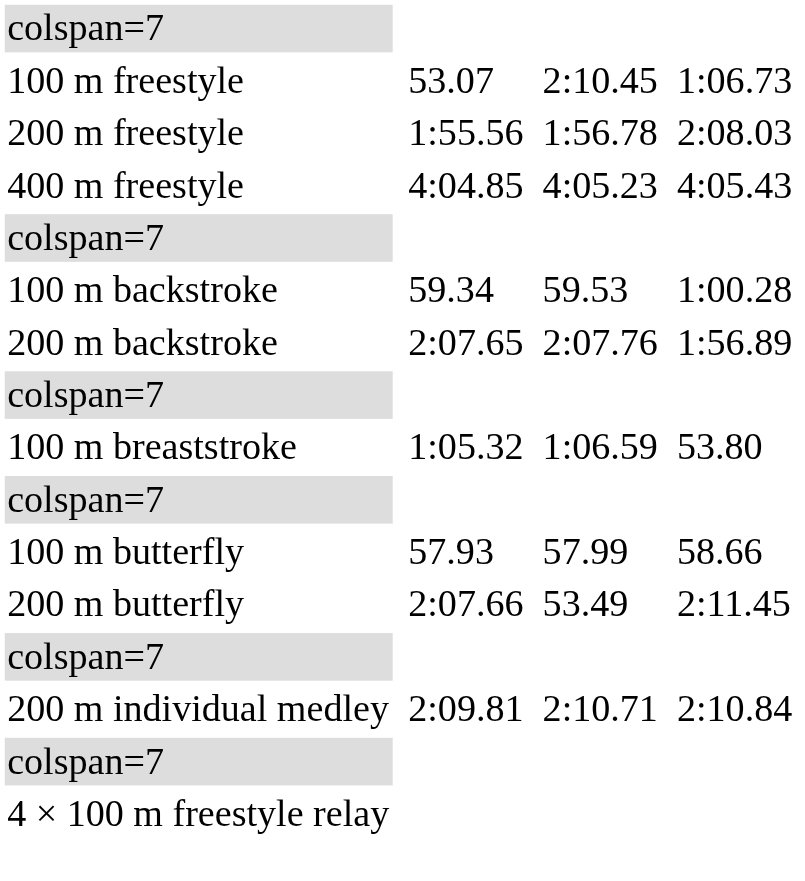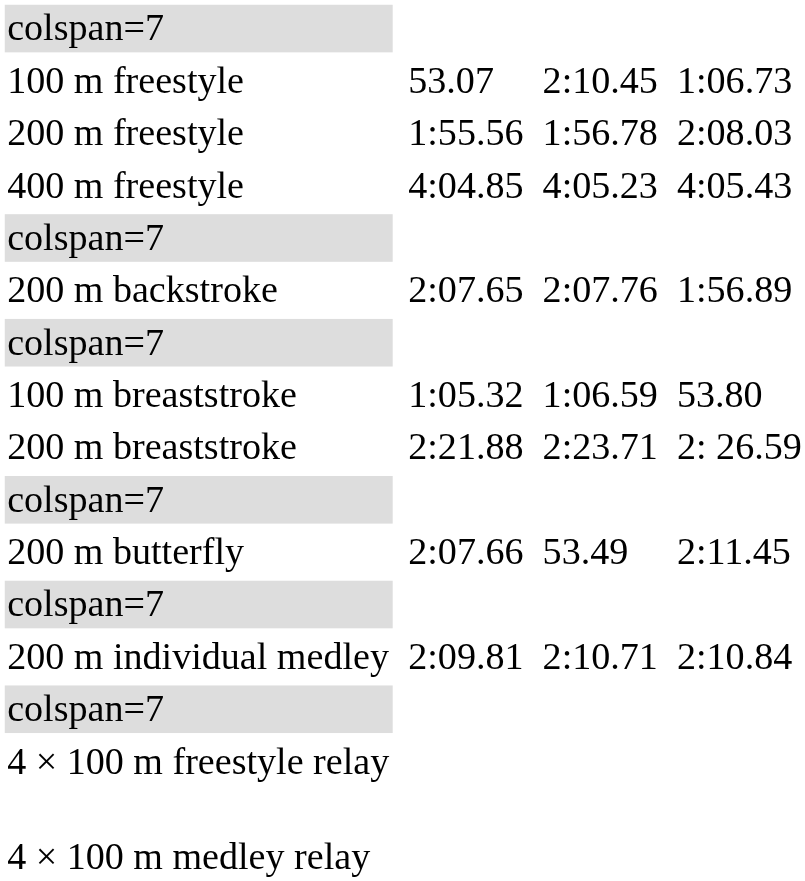- row: (143, 289)
+ row: (152, 446)
- row: (126, 551)
+ row: (189, 856)
